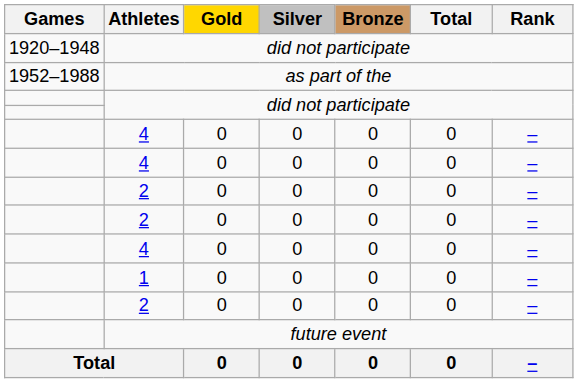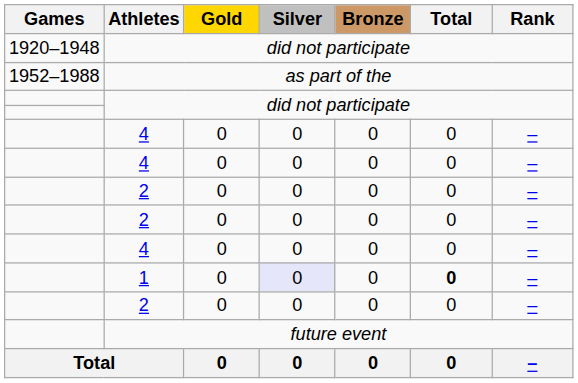(297, 277) no background -> (297, 277) lavender background
(451, 277) normal -> (451, 277) bold
